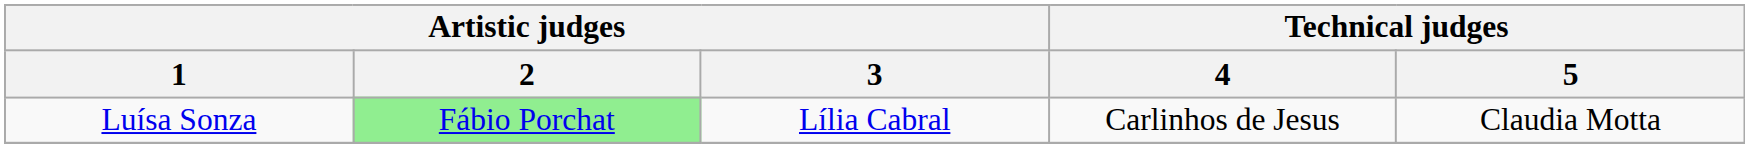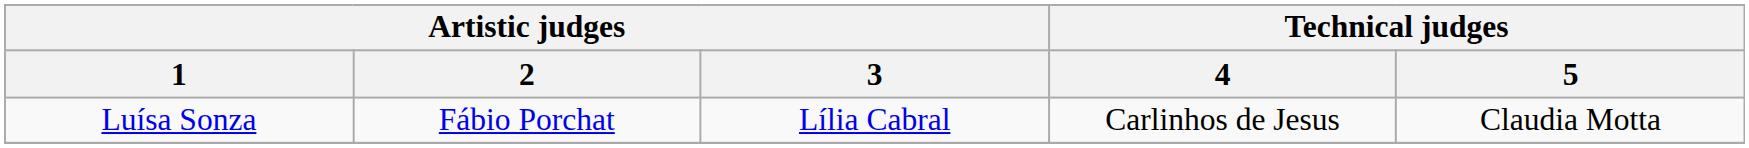(527, 119) lightgreen background -> (527, 119) no background
